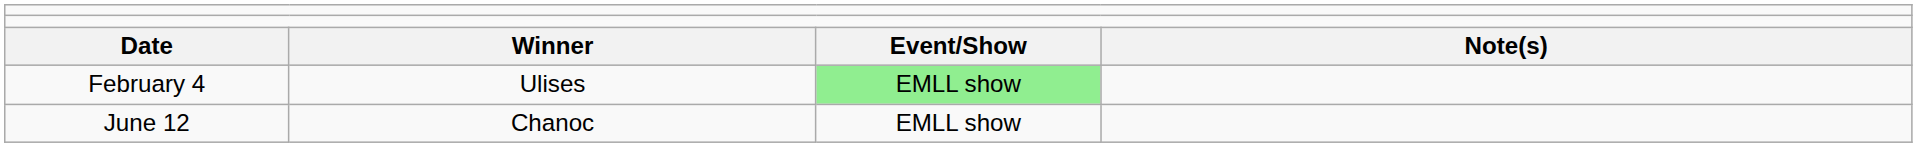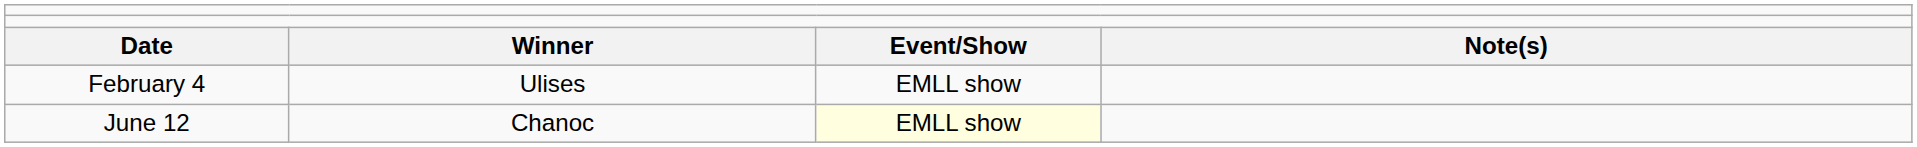(958, 84) lightgreen background -> (958, 84) no background
(958, 122) no background -> (958, 122) lightyellow background
